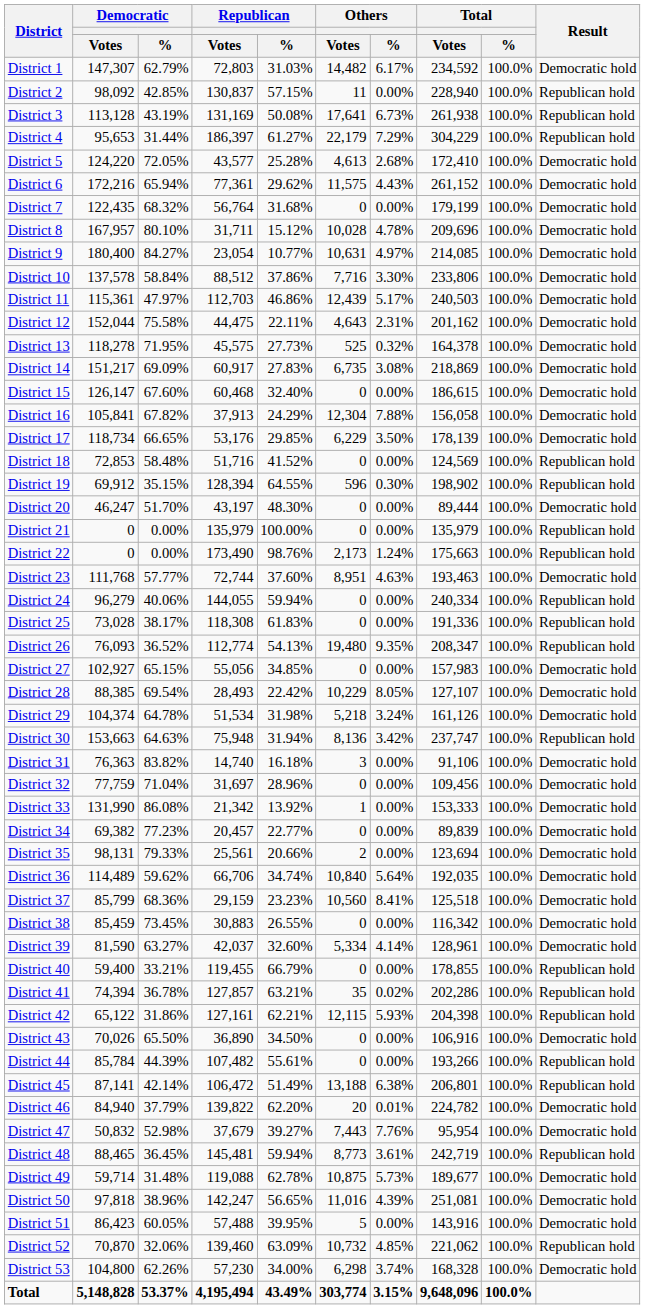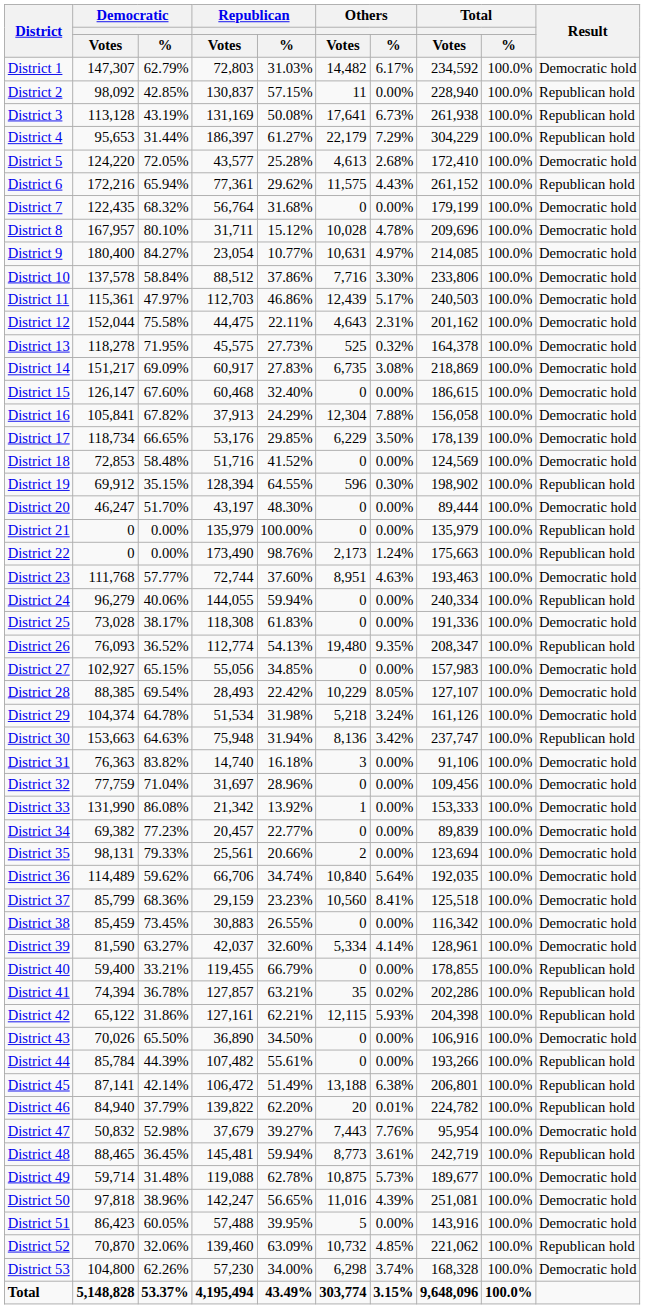(588, 184) Democratic hold -> (587, 184) Republican hold
(587, 461) Republican hold -> (588, 461) Democratic hold
(587, 623) Republican hold -> (588, 623) Democratic hold
(588, 1108) Democratic hold -> (587, 1108) Republican hold
